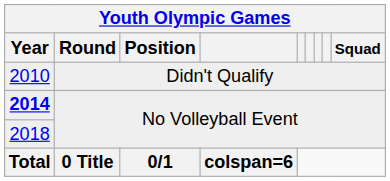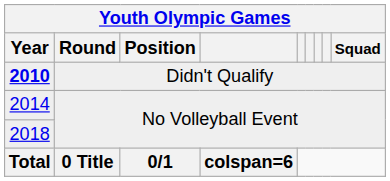(30, 76) normal -> (30, 76) bold
(30, 104) bold -> (30, 104) normal
